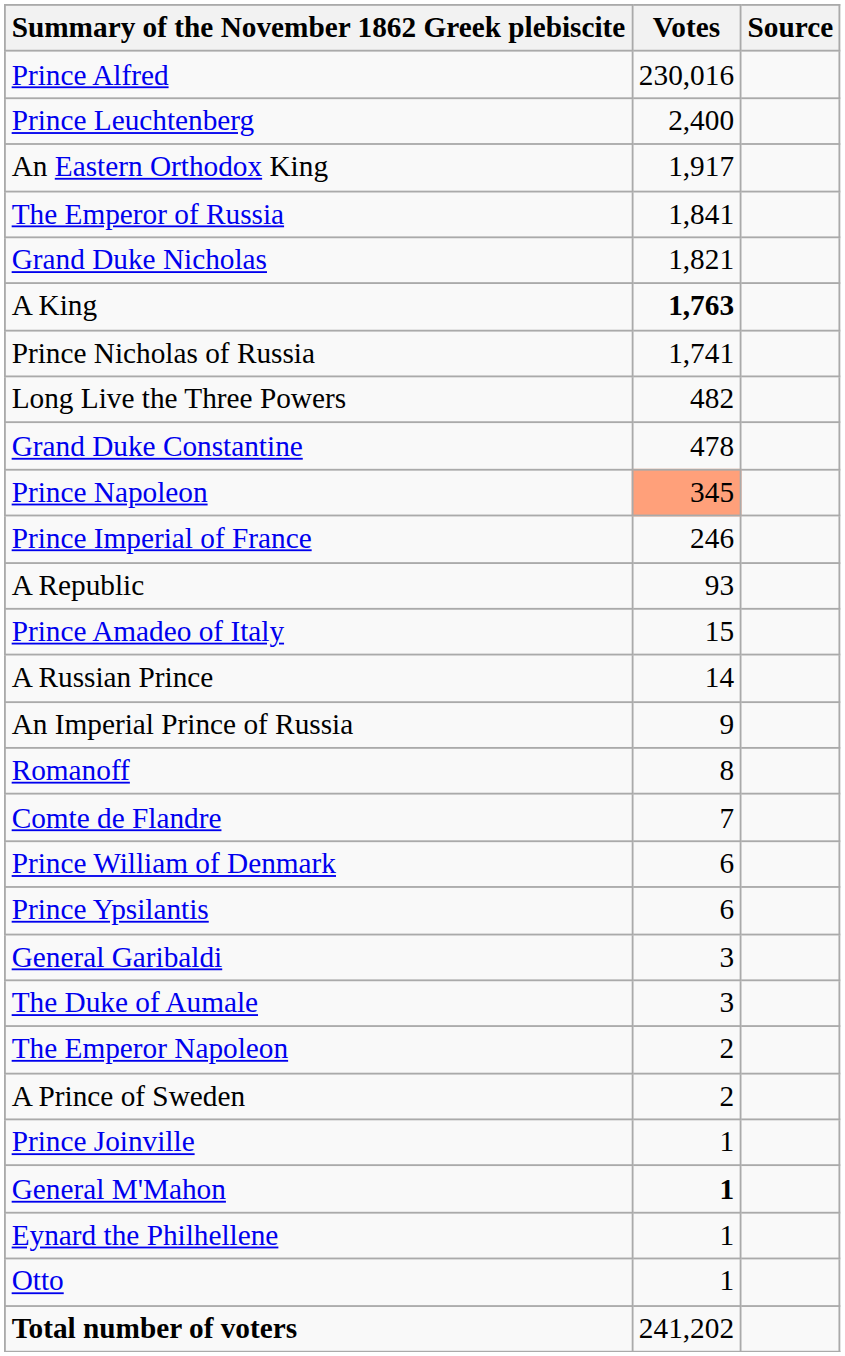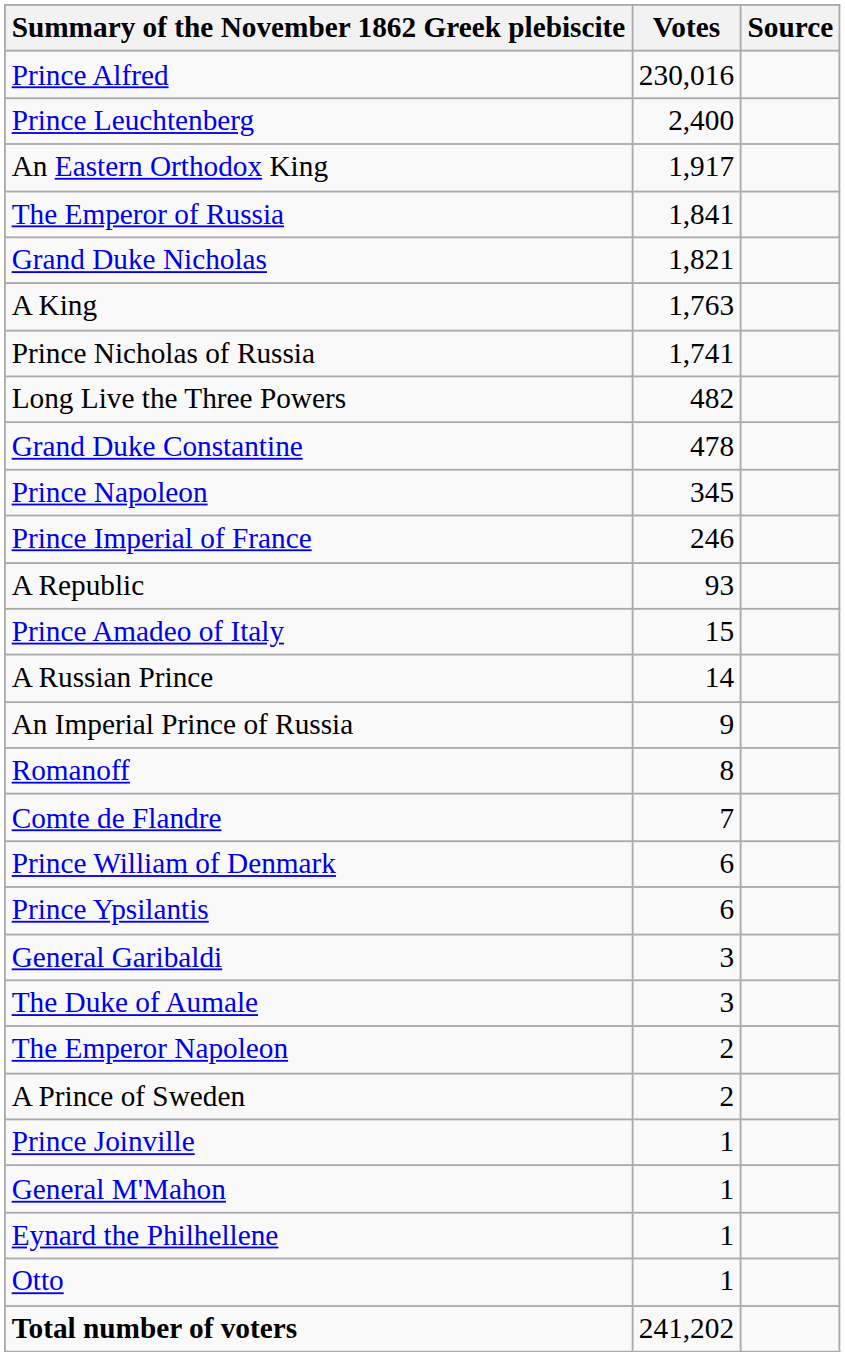(701, 306) bold -> (701, 306) normal
(712, 492) lightsalmon background -> (712, 492) no background
(727, 1188) bold -> (727, 1188) normal
